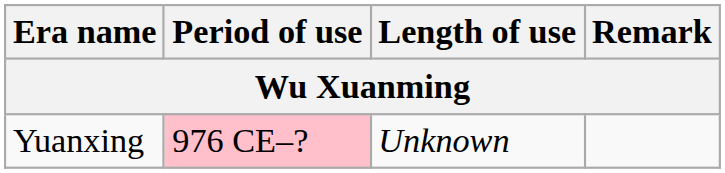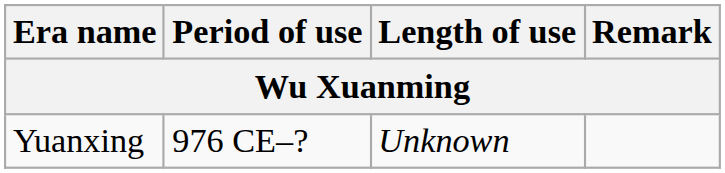(240, 140) pink background -> (240, 140) no background
